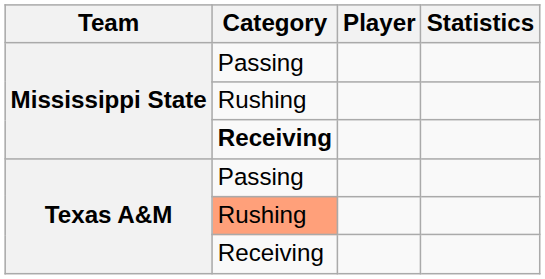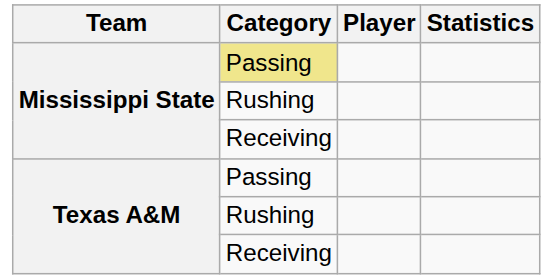(261, 62) no background -> (269, 62) khaki background
(275, 138) bold -> (279, 138) normal
(262, 215) lightsalmon background -> (270, 215) no background
